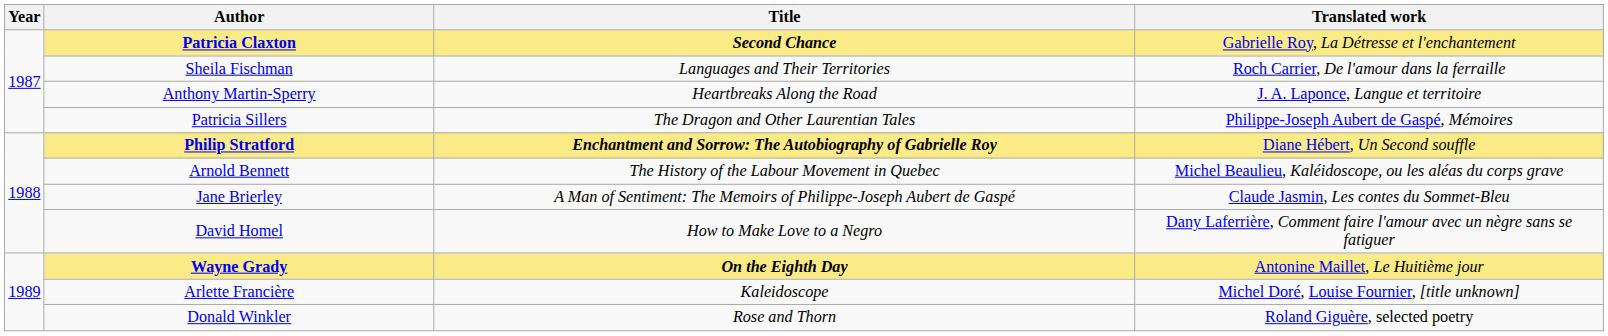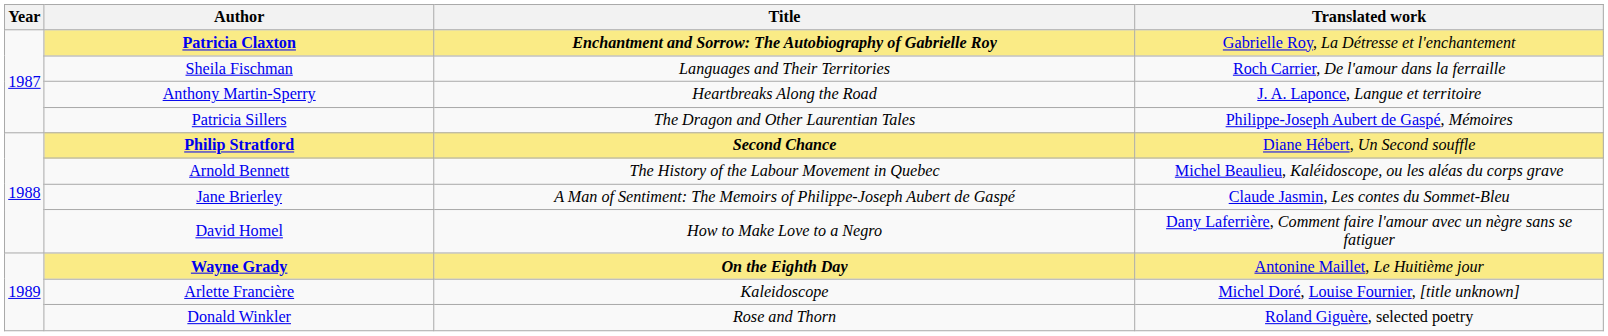(785, 42) Second Chance -> (785, 42) Enchantment and Sorrow: The Autobiography of Gabrielle Roy
(785, 145) Enchantment and Sorrow: The Autobiography of Gabrielle Roy -> (785, 145) Second Chance
